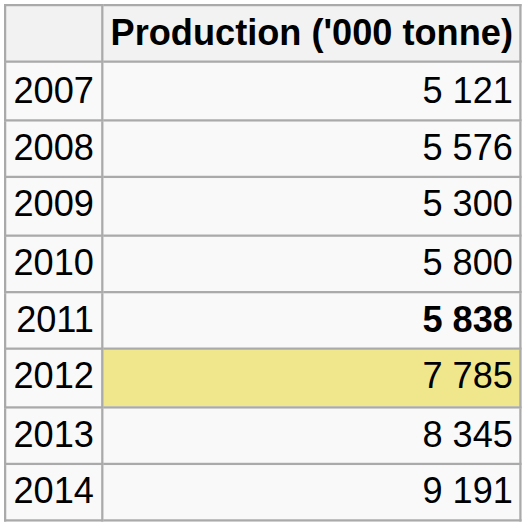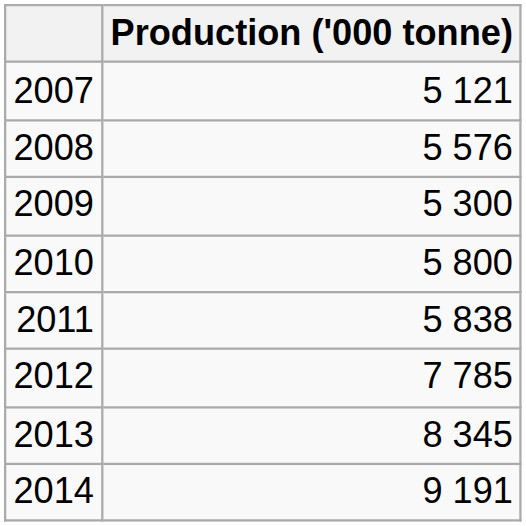(468, 319) bold -> (468, 319) normal
(468, 377) khaki background -> (468, 377) no background
